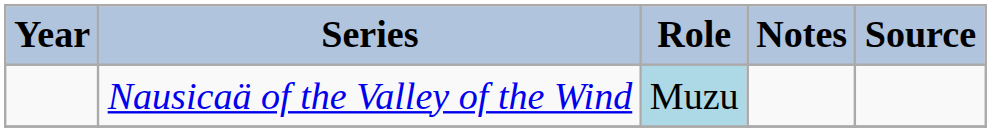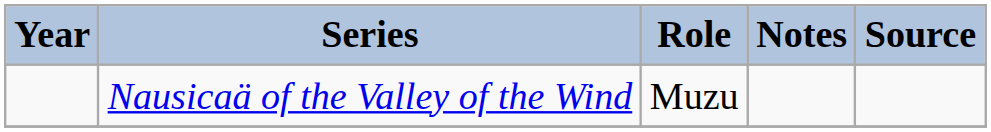(694, 95) lightblue background -> (694, 95) no background
